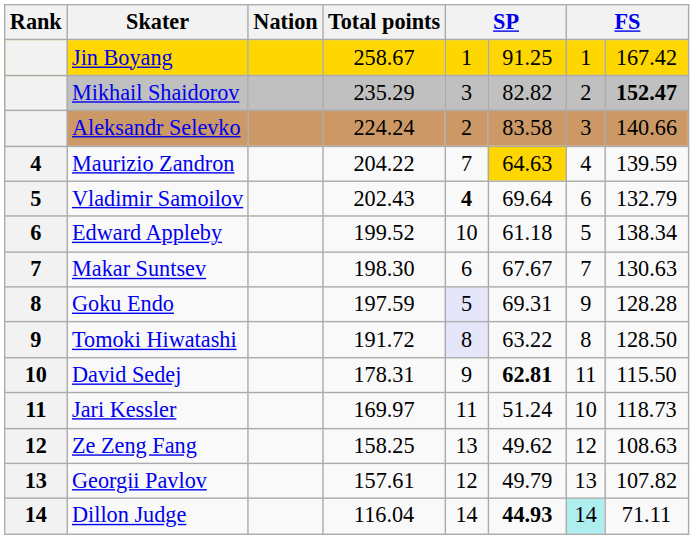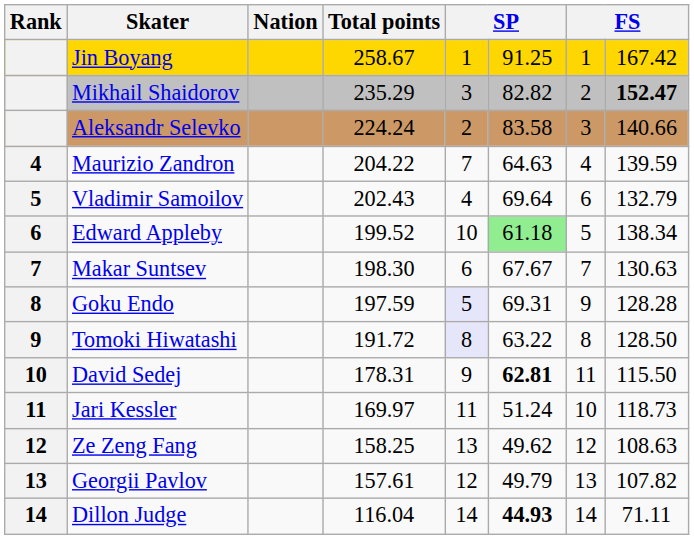(527, 163) gold background -> (527, 163) no background
(467, 198) bold -> (467, 198) normal
(527, 233) no background -> (527, 233) lightgreen background
(586, 515) paleturquoise background -> (586, 515) no background
